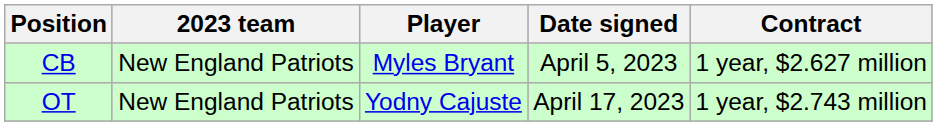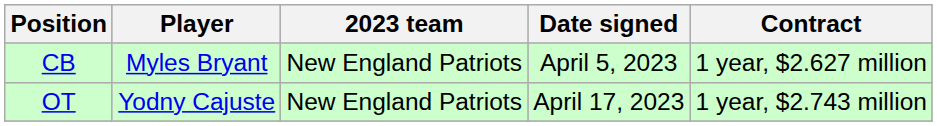columns swapped: (443, 23) <-> (236, 23)
